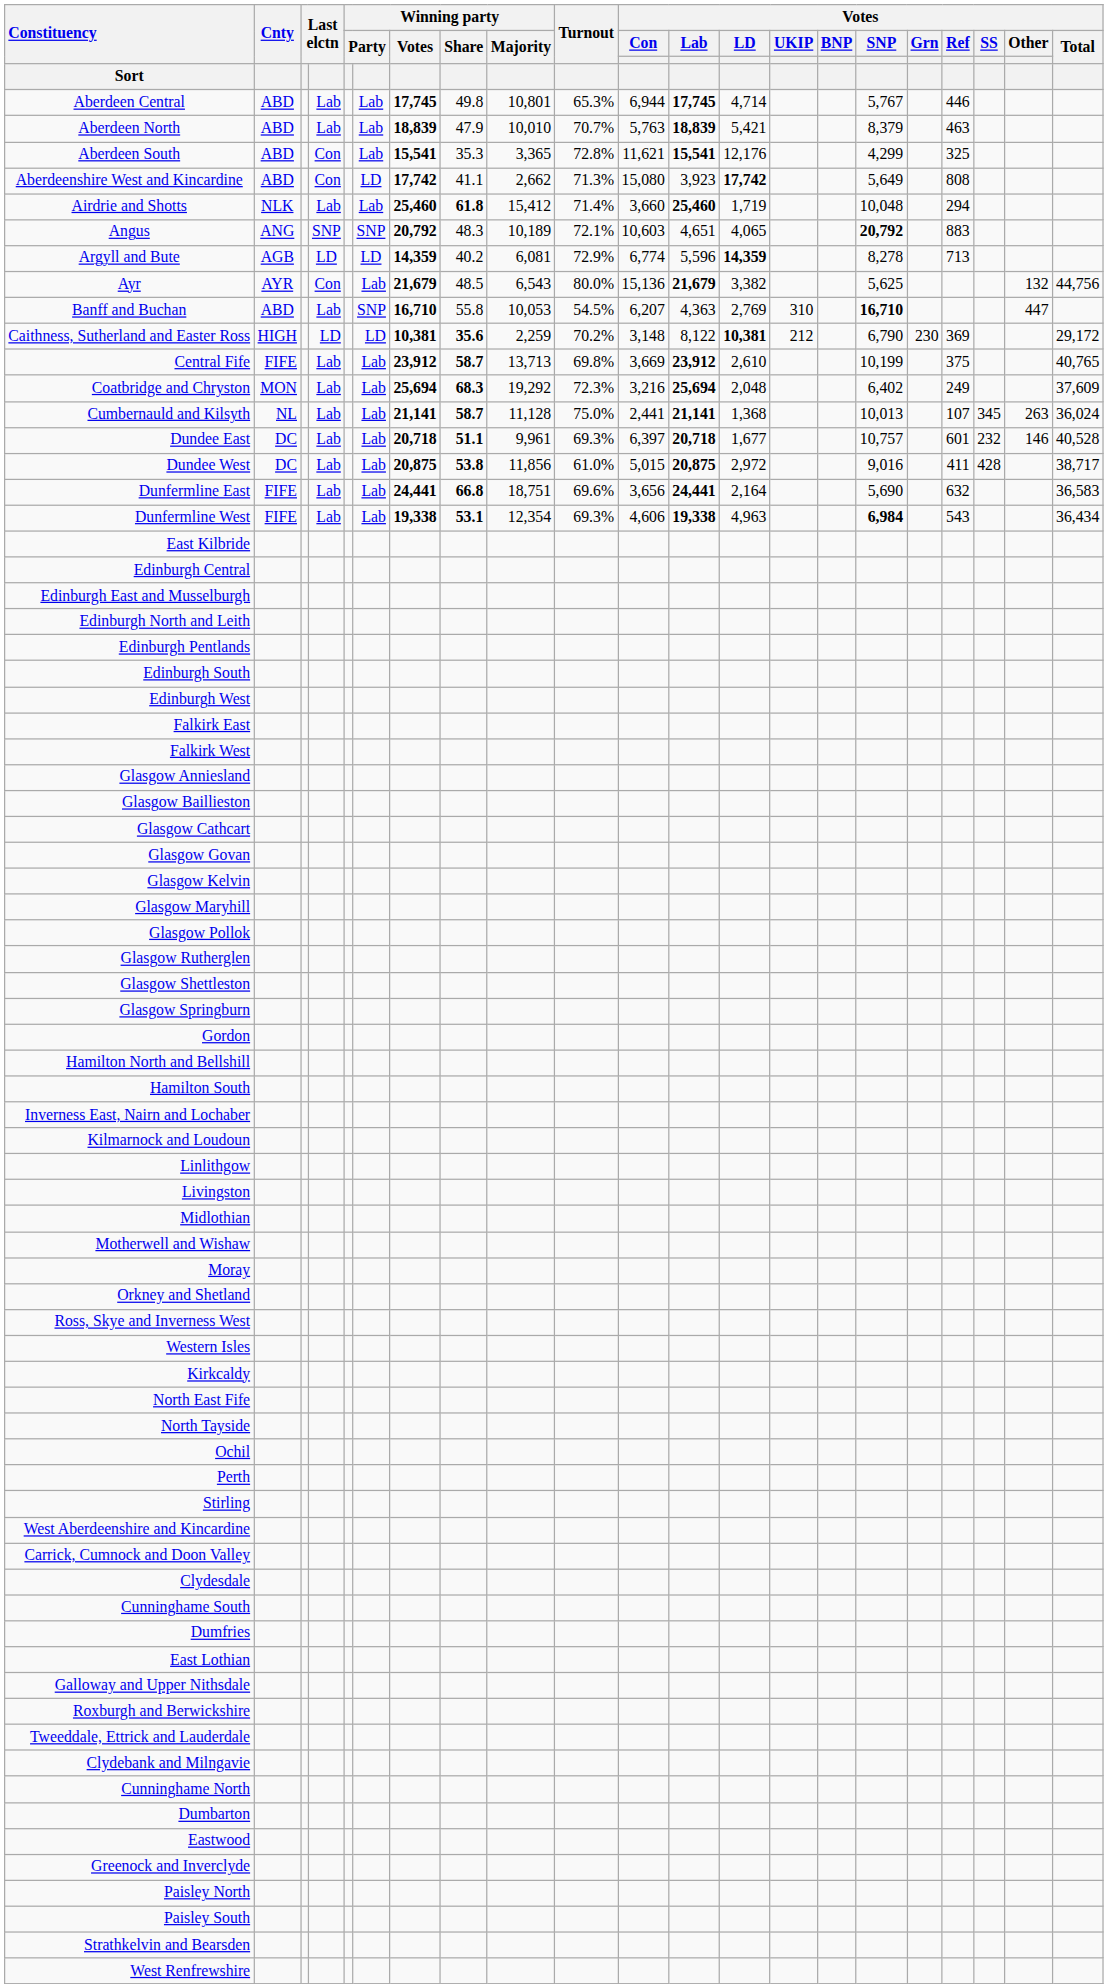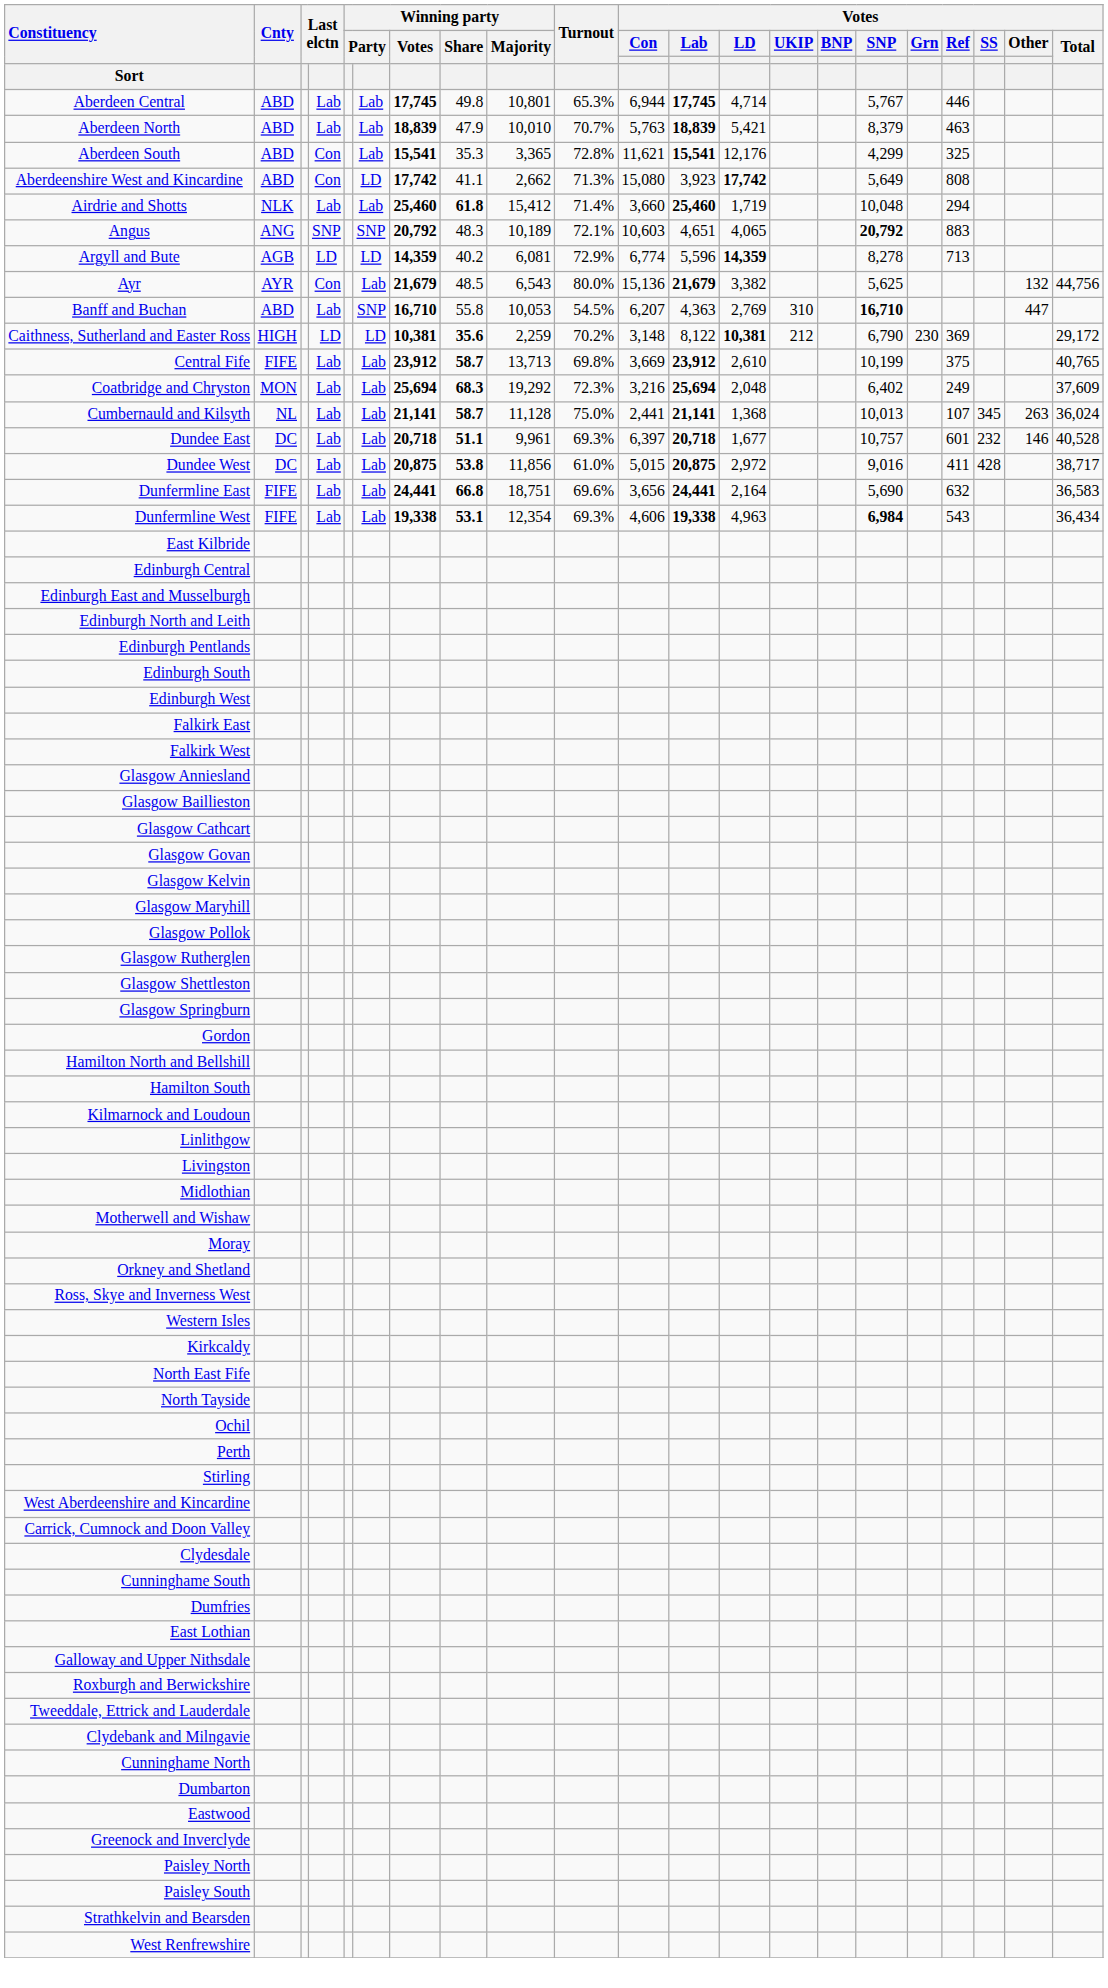- row: (138, 1114)
